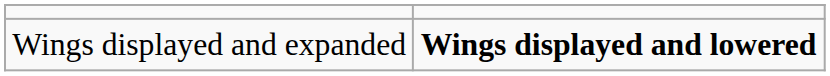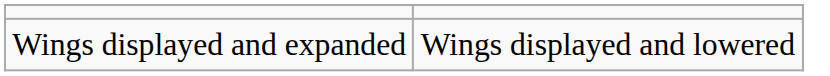(619, 44) bold -> (608, 44) normal
